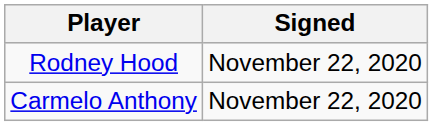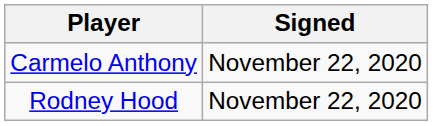rows swapped: (104, 62) <-> (104, 100)
